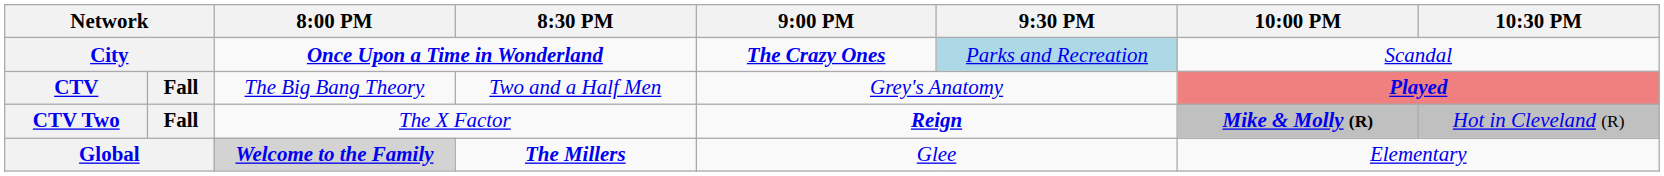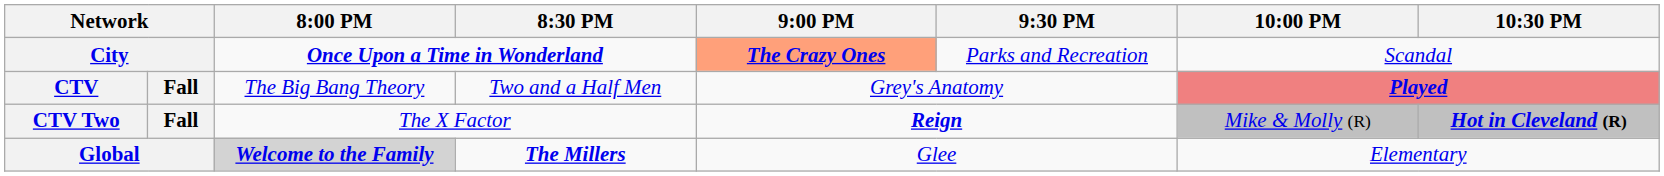(816, 54) no background -> (816, 54) lightsalmon background
(1057, 54) lightblue background -> (1057, 54) no background
(1298, 120) bold -> (1298, 120) normal
(1539, 120) normal -> (1539, 120) bold
